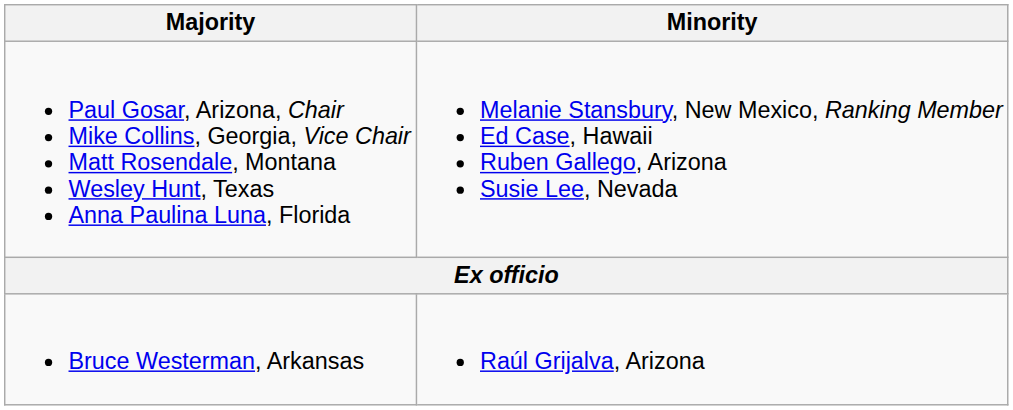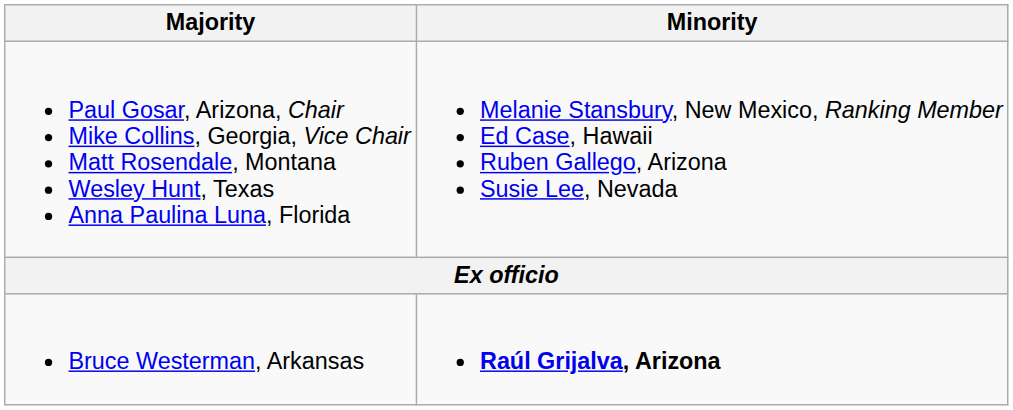(712, 362) normal -> (712, 362) bold
